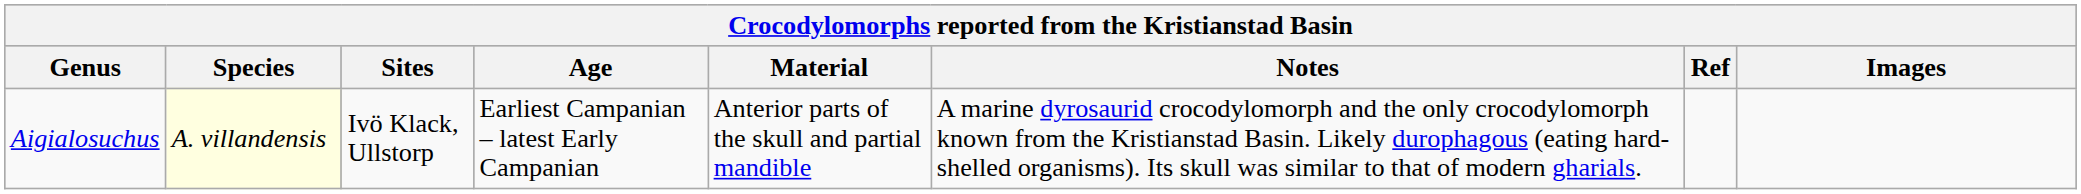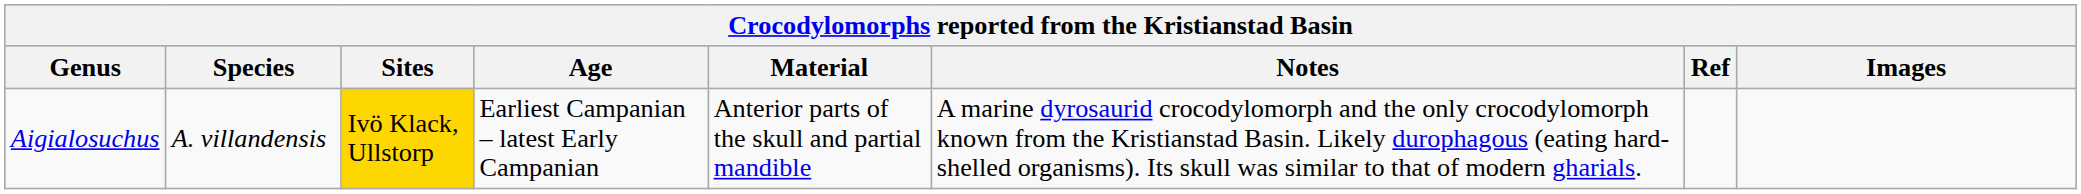(249, 138) lightyellow background -> (249, 138) no background
(403, 138) no background -> (403, 138) gold background
